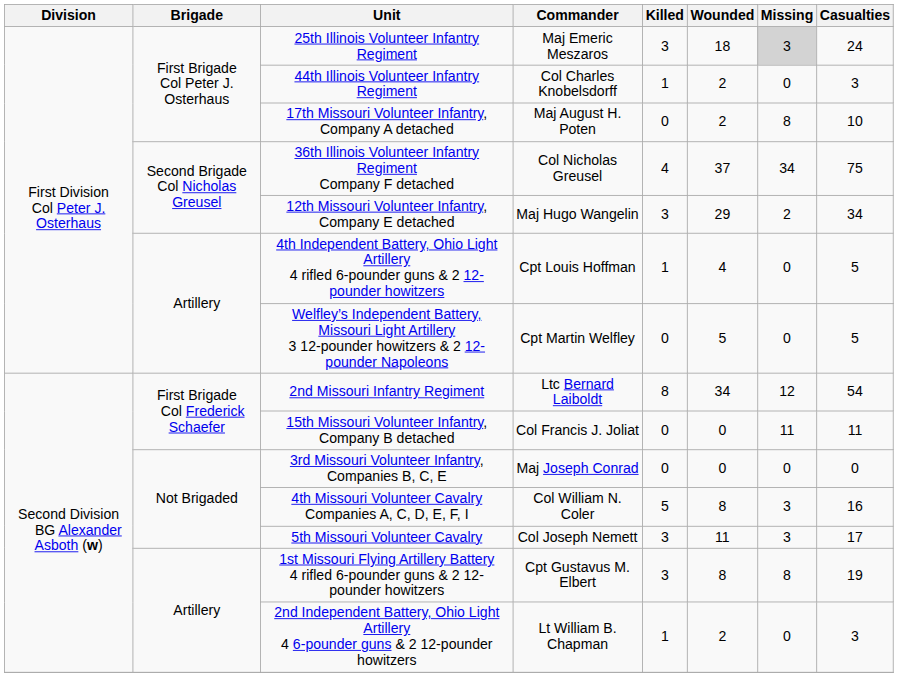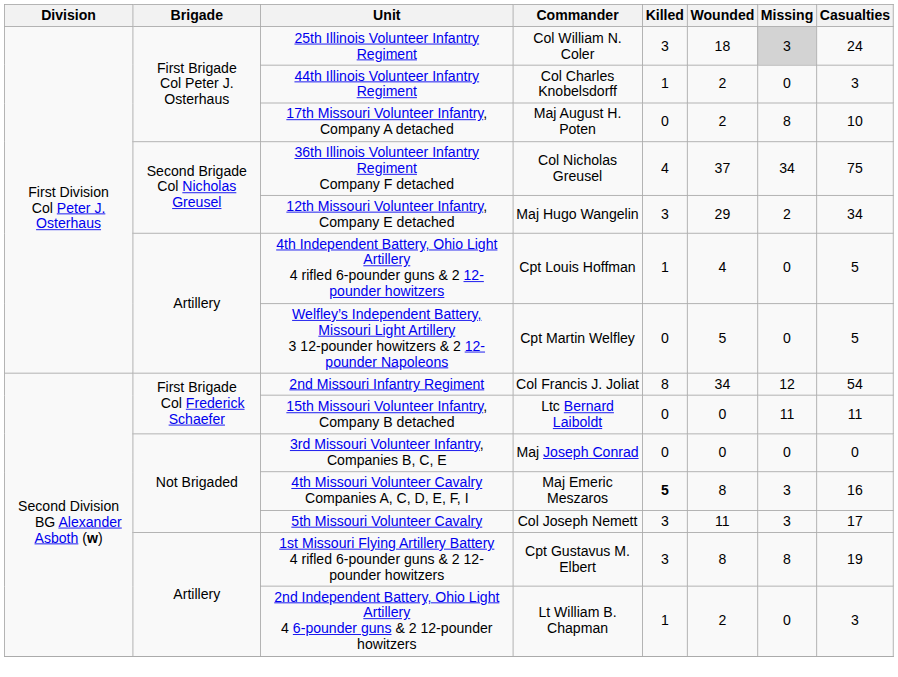(578, 45) Maj Emeric Meszaros -> (578, 45) Col William N. Coler
(578, 392) Ltc Bernard Laiboldt -> (578, 384) Col Francis J. Joliat
(578, 430) Col Francis J. Joliat -> (578, 414) Ltc Bernard Laiboldt
(578, 506) Col William N. Coler -> (578, 490) Maj Emeric Meszaros
(665, 506) normal -> (665, 490) bold
